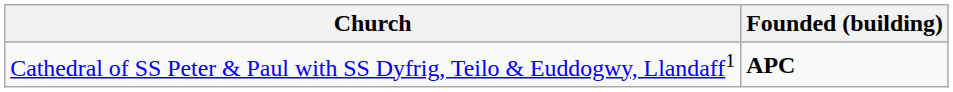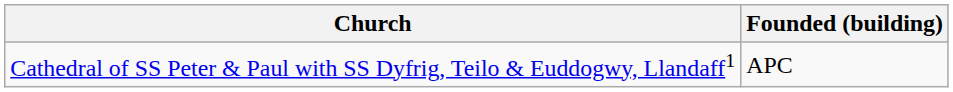(771, 64) bold -> (769, 64) normal
